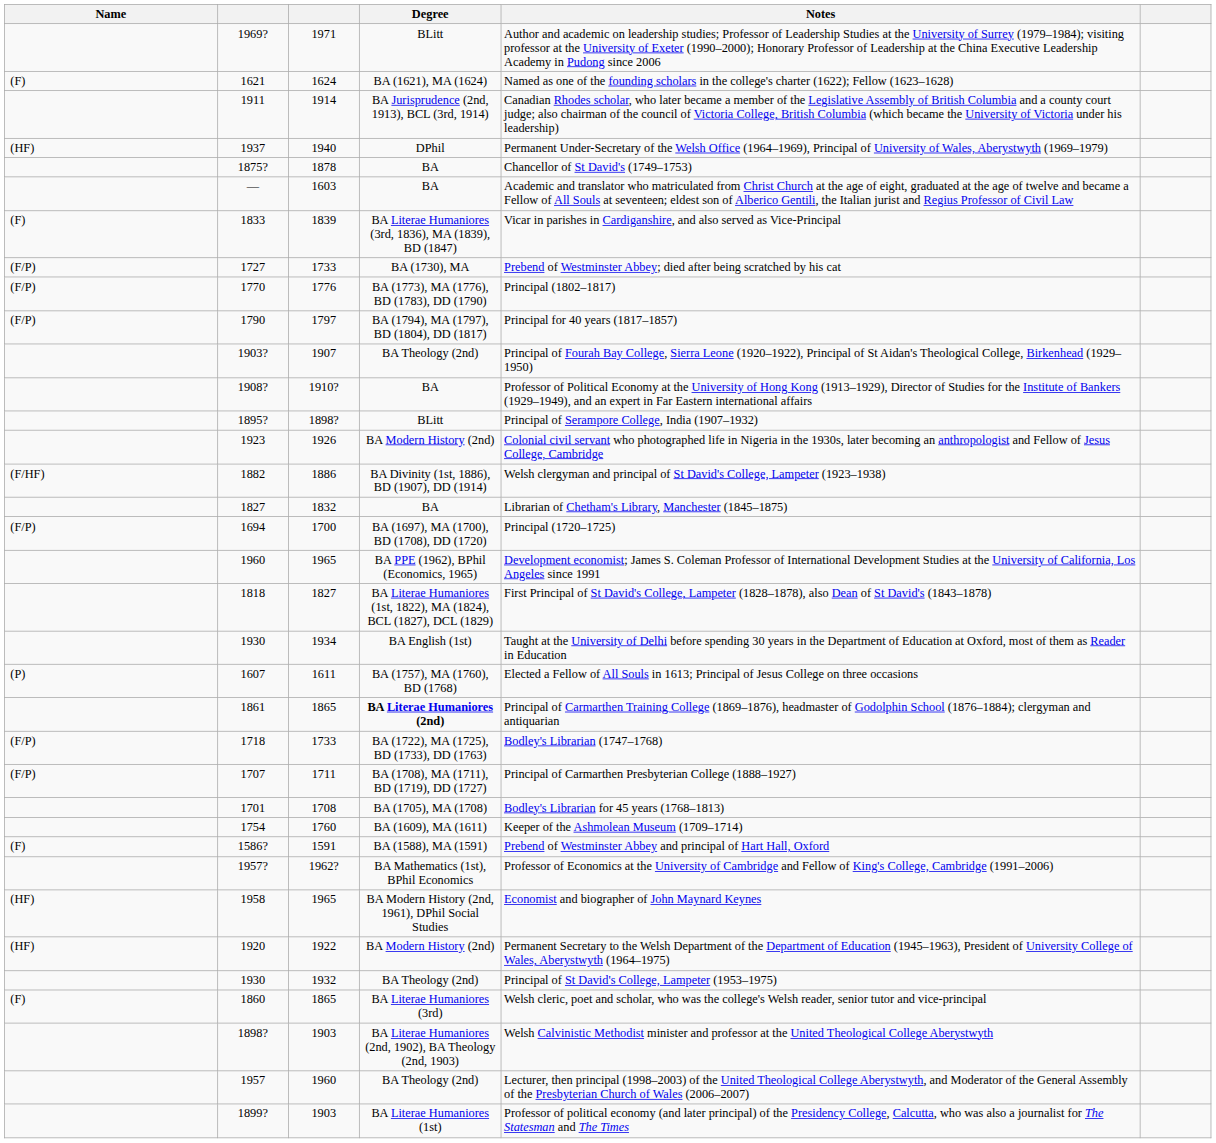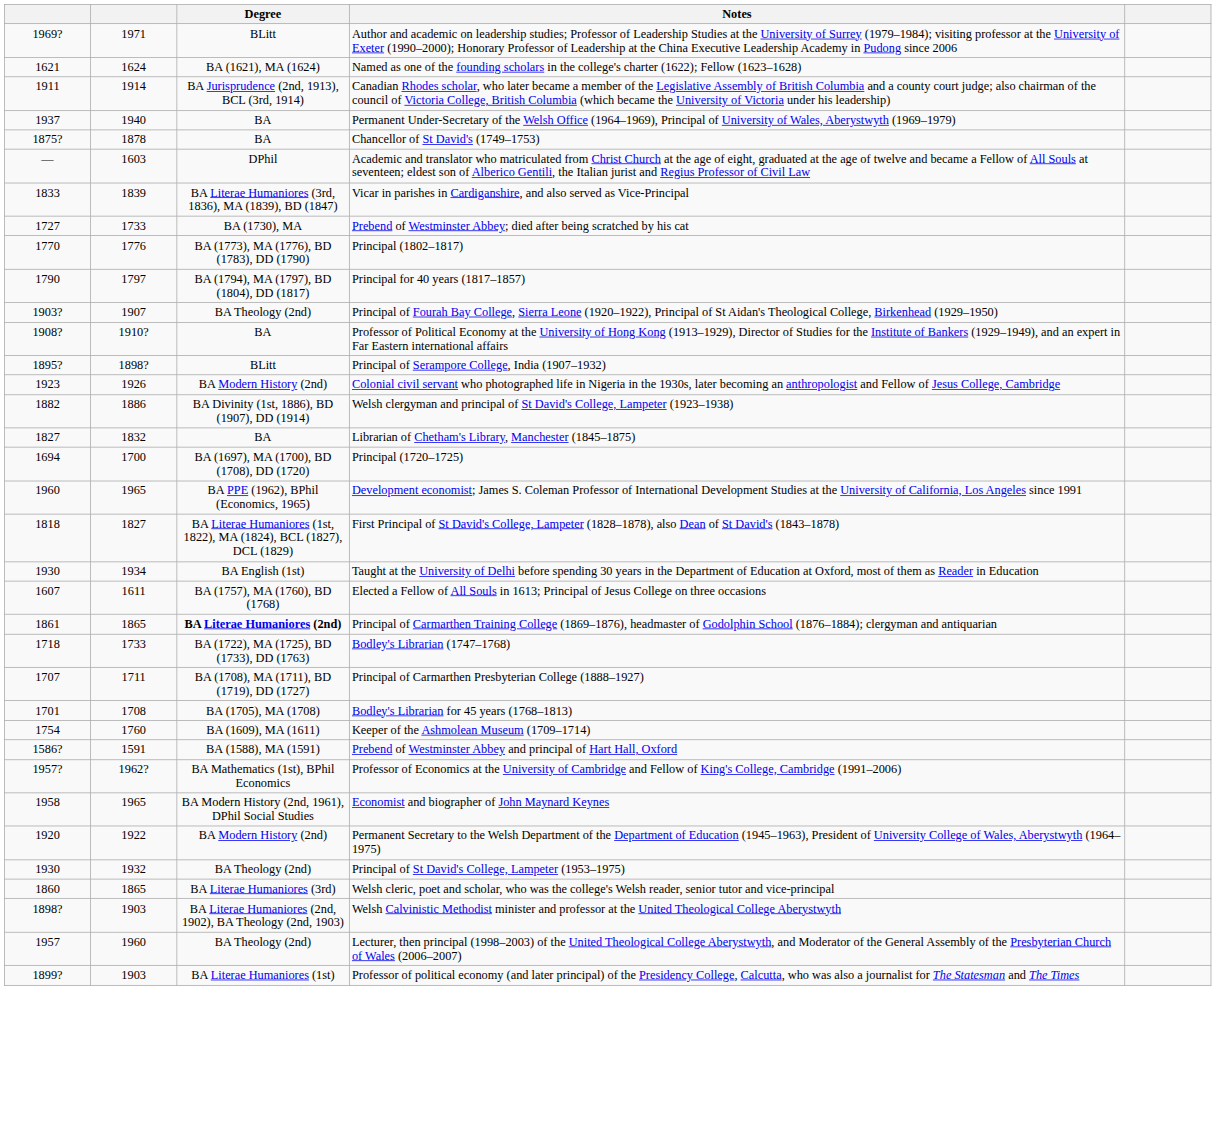- column: (111, 14)
(430, 147) DPhil -> (263, 120) BA
(430, 186) BA -> (263, 159) DPhil
